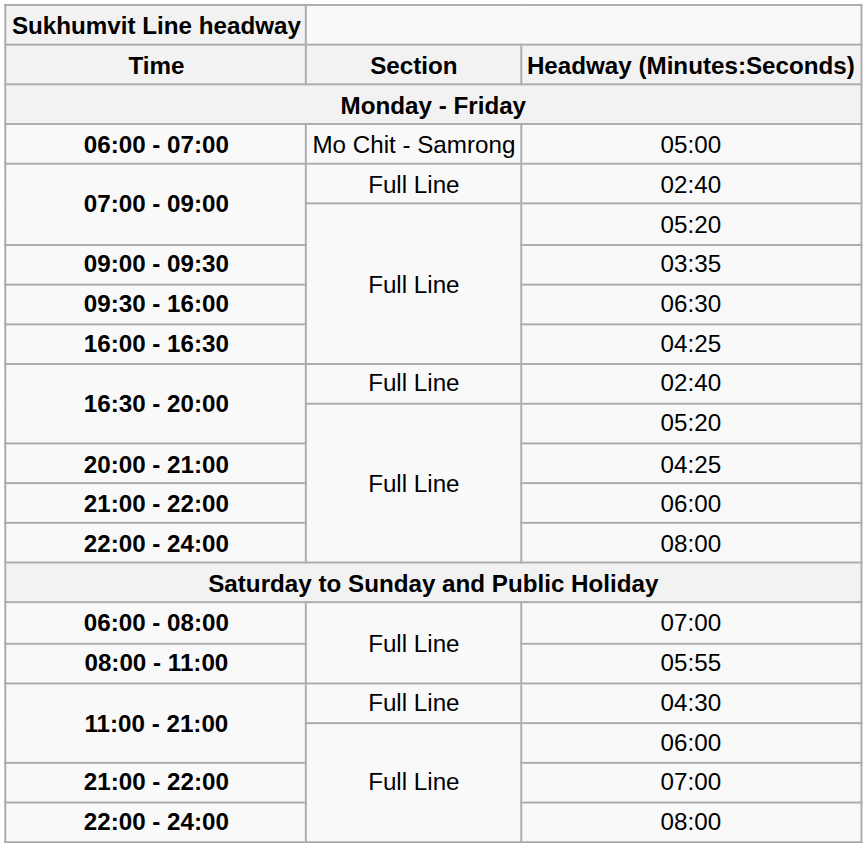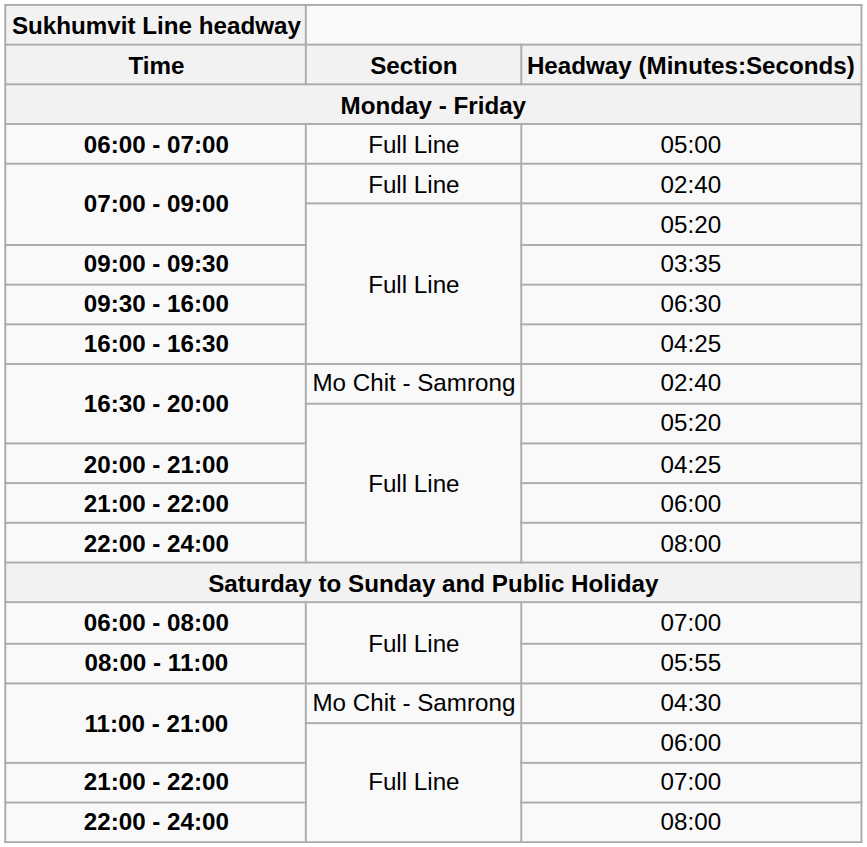(414, 144) Mo Chit - Samrong -> (414, 144) Full Line
(414, 384) Full Line -> (414, 384) Mo Chit - Samrong
(414, 703) Full Line -> (414, 703) Mo Chit - Samrong
